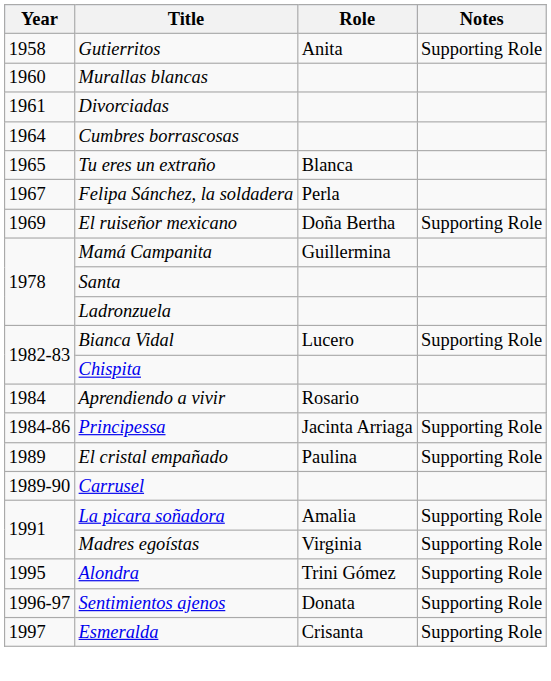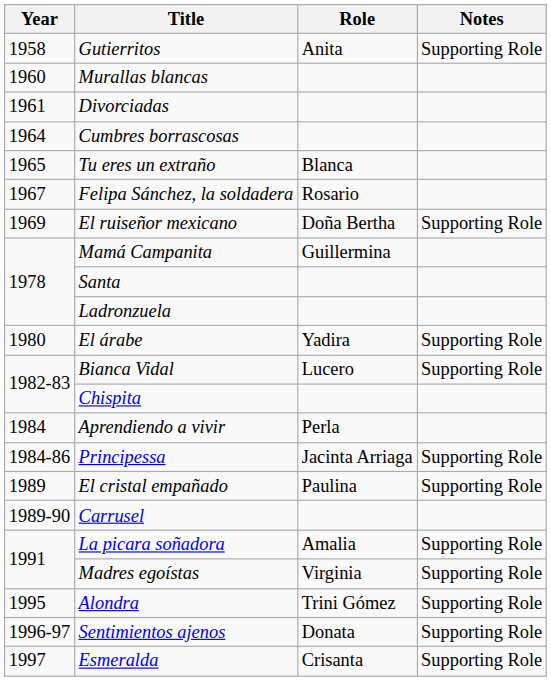(321, 194) Perla -> (330, 194) Rosario
+ row: (111, 340)
(330, 398) Rosario -> (321, 427) Perla
